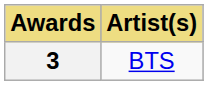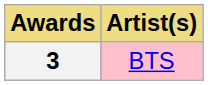(152, 60) no background -> (152, 60) pink background
